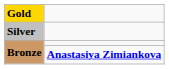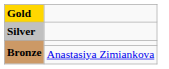(104, 54) bold -> (100, 54) normal
